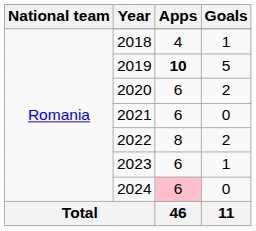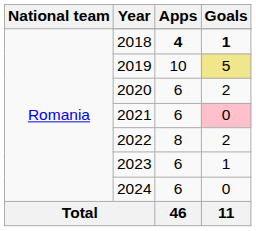(178, 41) normal -> (178, 41) bold
(226, 41) normal -> (226, 41) bold
(178, 66) bold -> (178, 66) normal
(226, 66) no background -> (226, 66) khaki background
(226, 115) no background -> (226, 115) pink background
(178, 189) pink background -> (178, 189) no background
